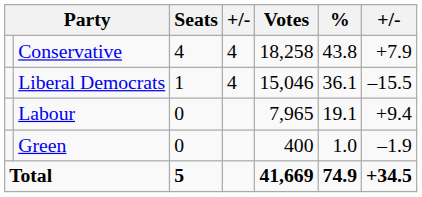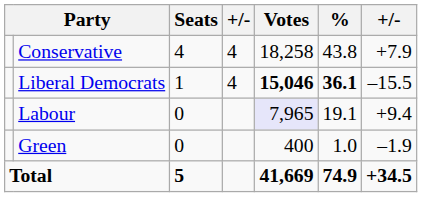(286, 82) normal -> (286, 82) bold
(340, 82) normal -> (340, 82) bold
(291, 113) no background -> (291, 113) lavender background
